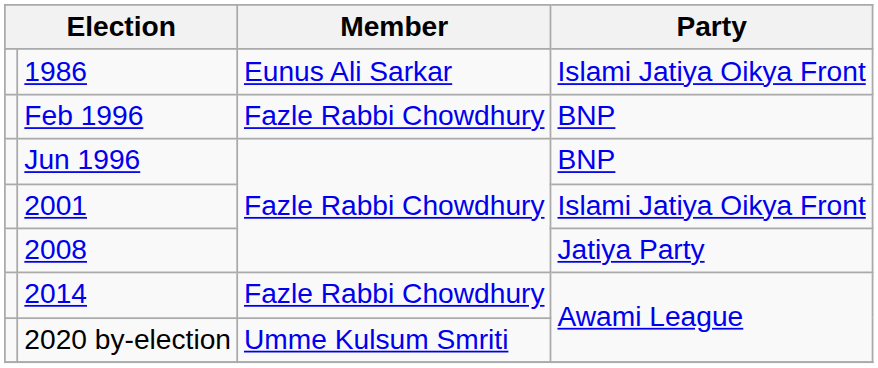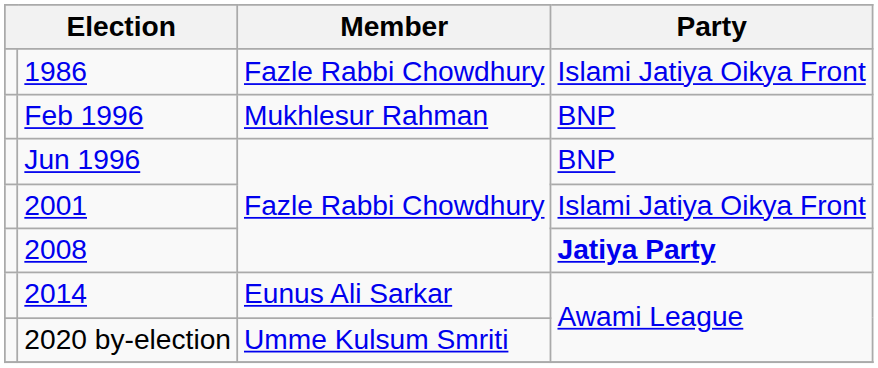(348, 71) Eunus Ali Sarkar -> (394, 71) Fazle Rabbi Chowdhury
(394, 116) Fazle Rabbi Chowdhury -> (366, 116) Mukhlesur Rahman
(631, 250) normal -> (637, 250) bold
(394, 294) Fazle Rabbi Chowdhury -> (348, 294) Eunus Ali Sarkar
